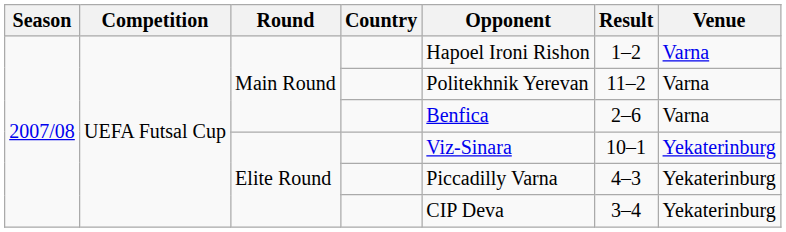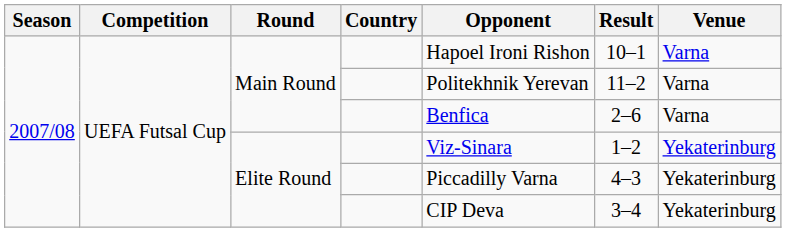(626, 52) 1–2 -> (626, 52) 10–1
(626, 147) 10–1 -> (626, 147) 1–2
